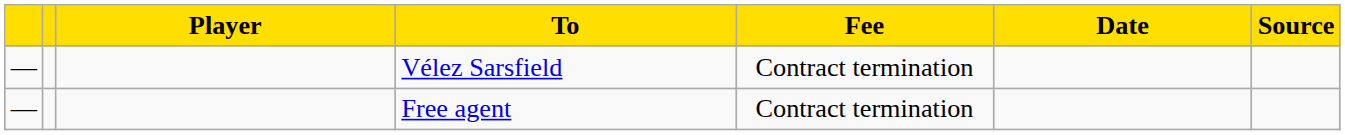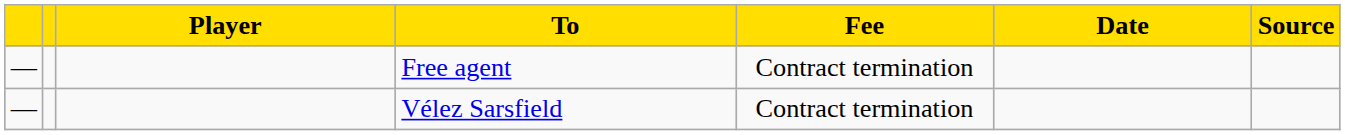rows swapped: (456, 108) <-> (482, 66)
